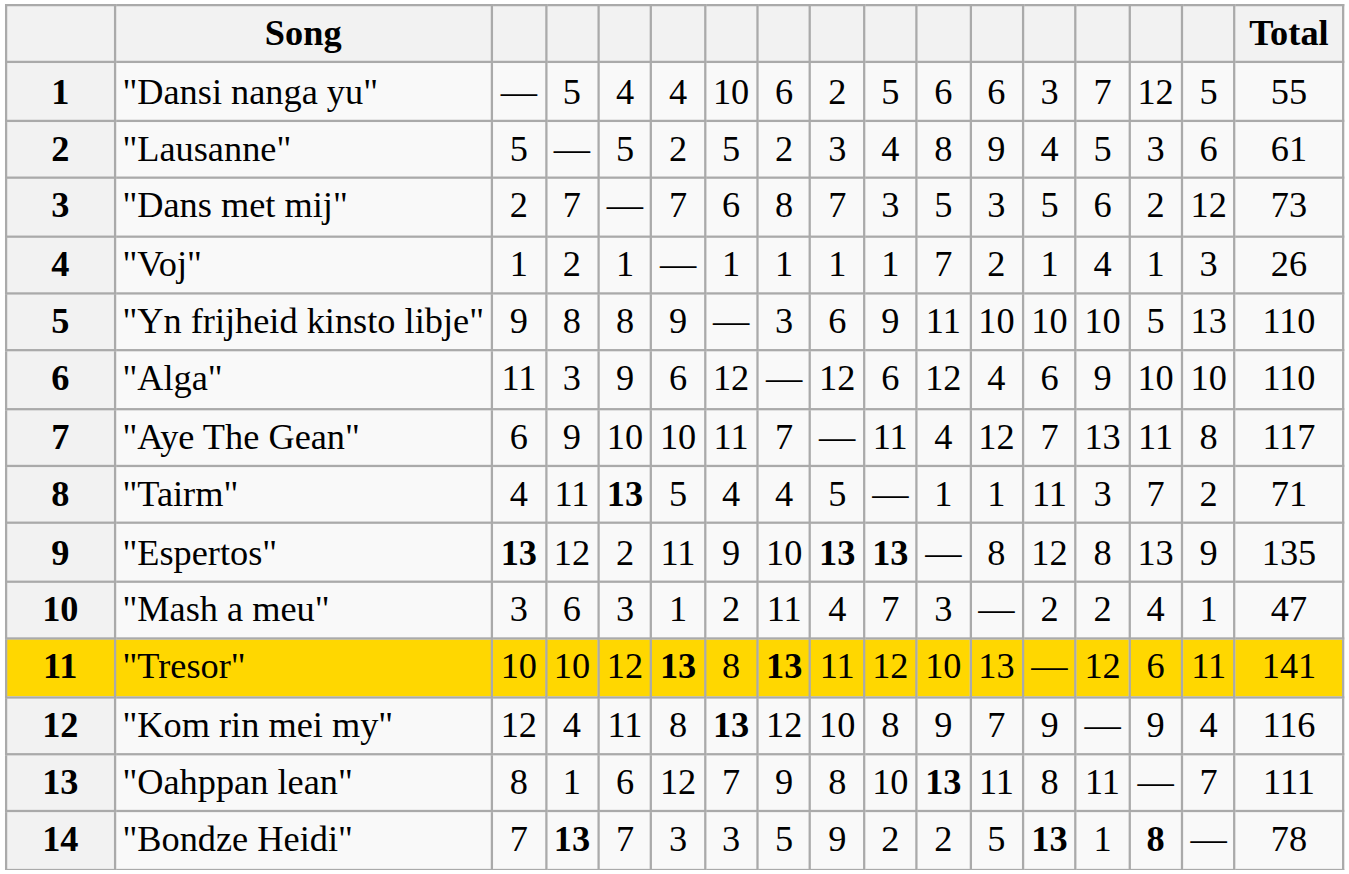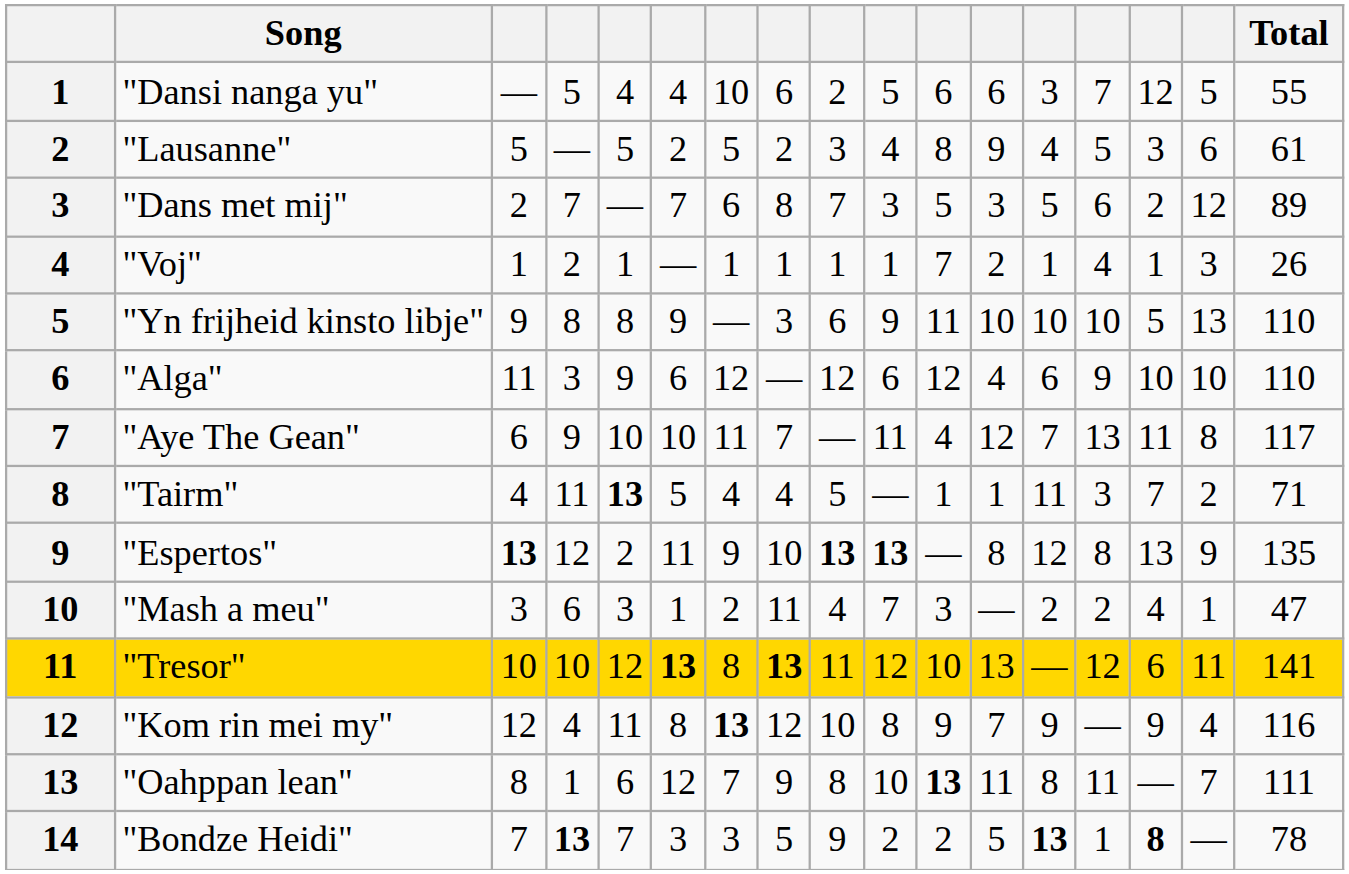(1289, 206) 73 -> (1289, 206) 89
